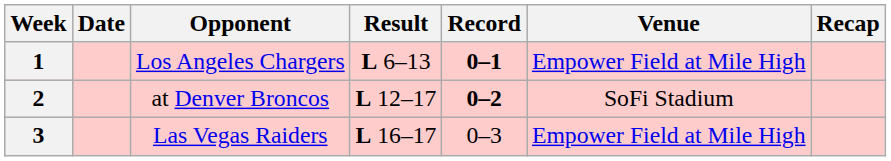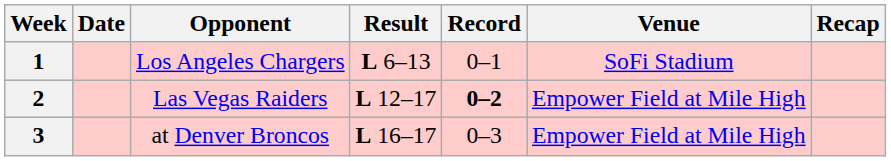(484, 60) bold -> (484, 60) normal
(669, 60) Empower Field at Mile High -> (669, 60) SoFi Stadium
(240, 98) at Denver Broncos -> (240, 98) Las Vegas Raiders
(669, 98) SoFi Stadium -> (669, 98) Empower Field at Mile High
(240, 135) Las Vegas Raiders -> (240, 135) at Denver Broncos
